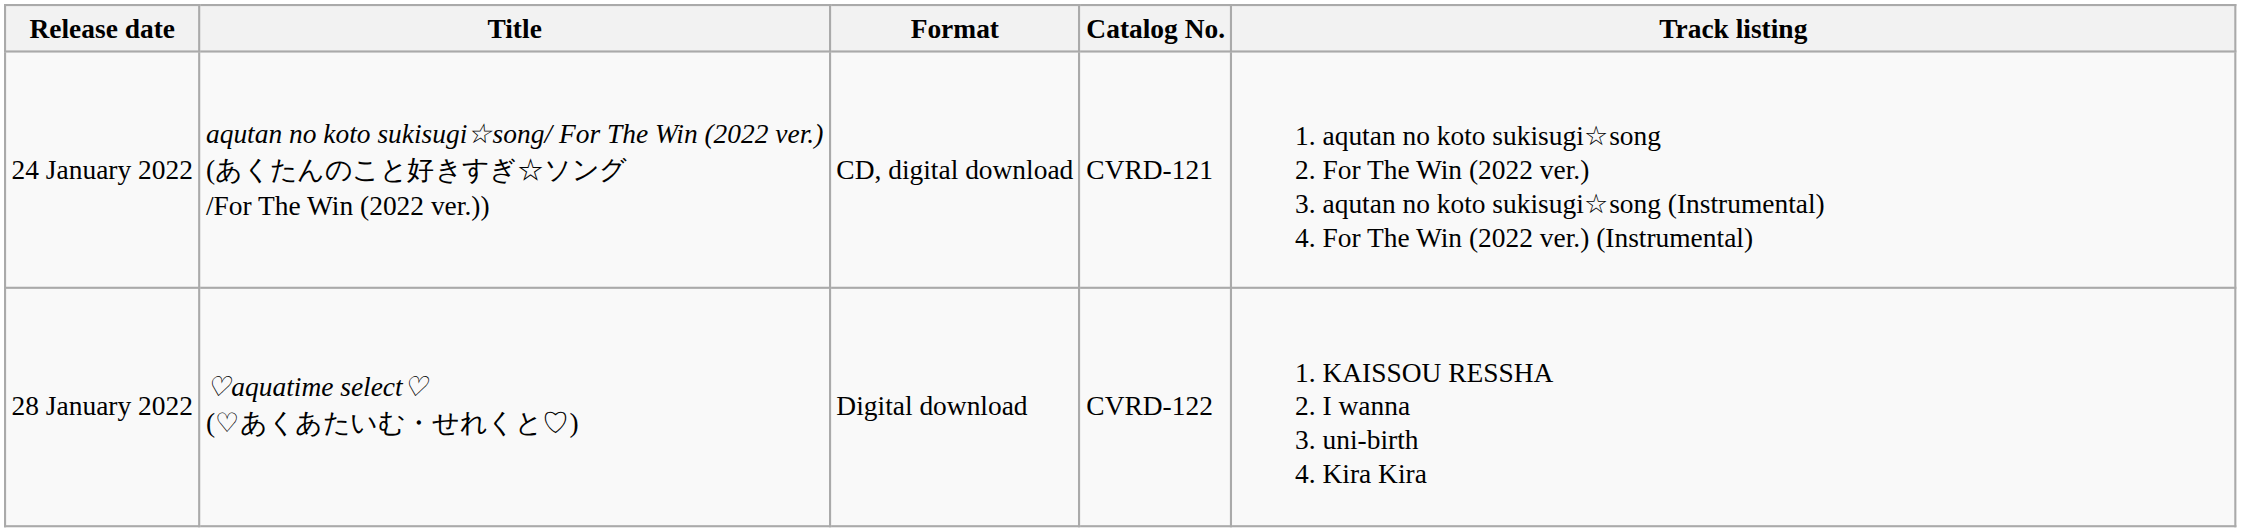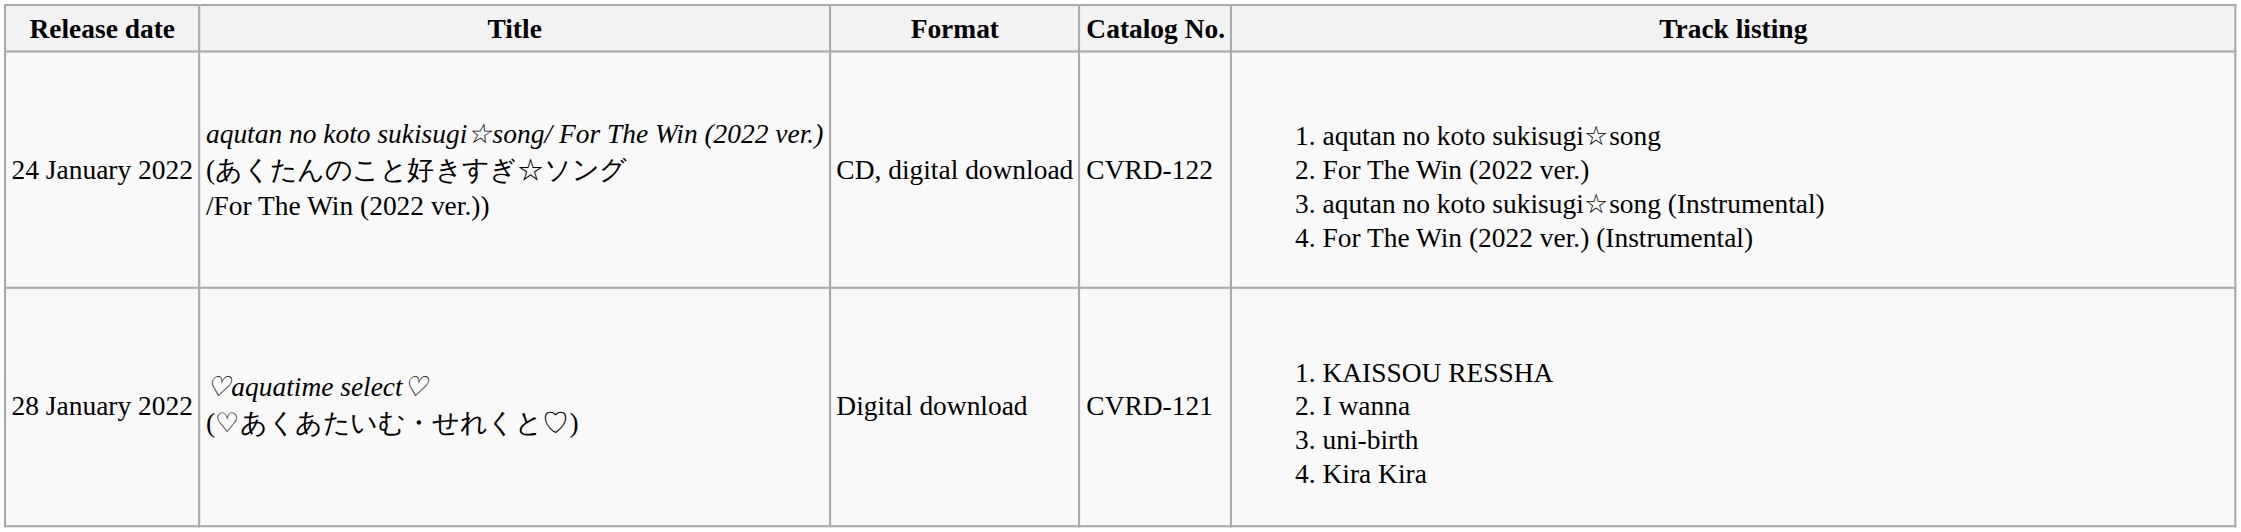(1150, 169) CVRD-121 -> (1150, 169) CVRD-122
(1150, 406) CVRD-122 -> (1150, 406) CVRD-121
